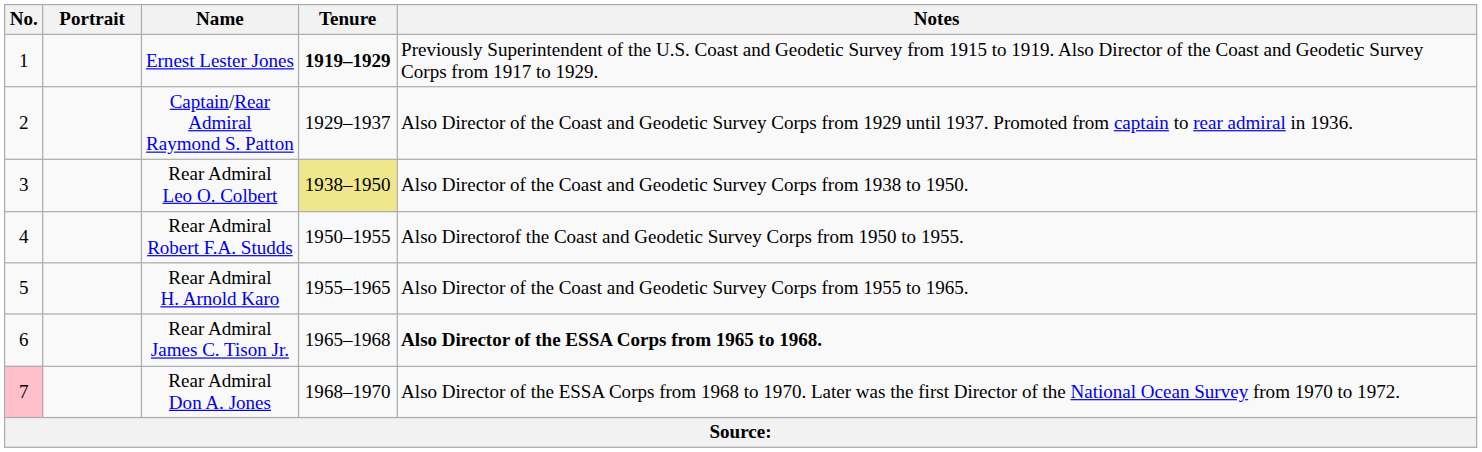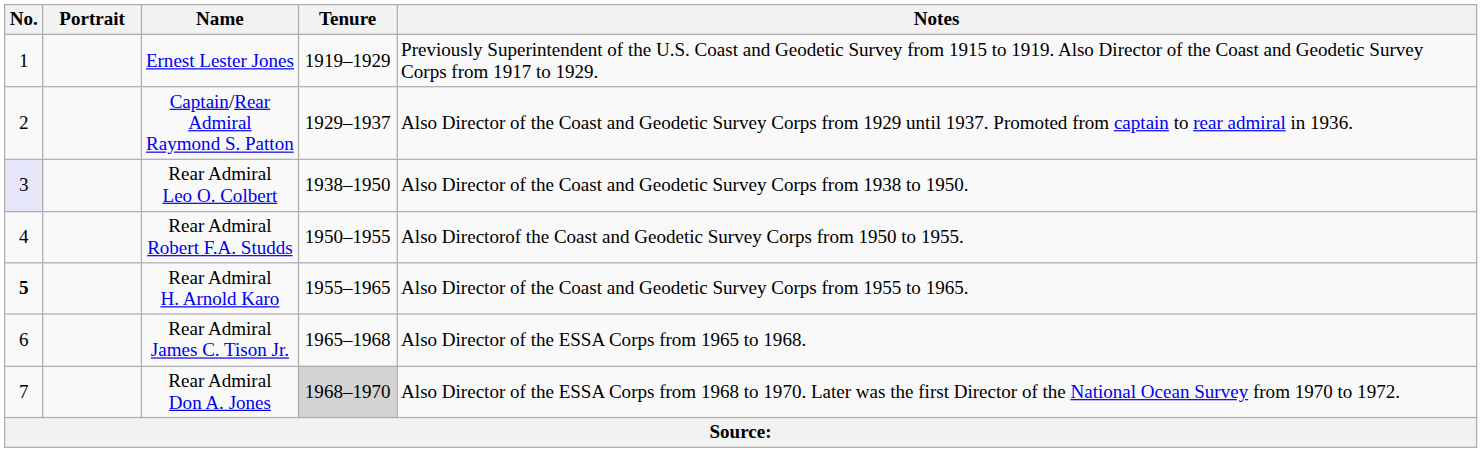(348, 60) bold -> (348, 60) normal
(24, 185) no background -> (24, 185) lavender background
(348, 185) khaki background -> (348, 185) no background
(24, 288) normal -> (24, 288) bold
(612, 340) bold -> (604, 340) normal
(24, 391) pink background -> (24, 391) no background
(348, 391) no background -> (348, 391) lightgrey background
